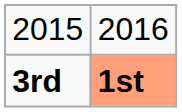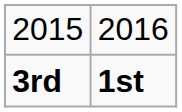(121, 80) lightsalmon background -> (121, 80) no background
